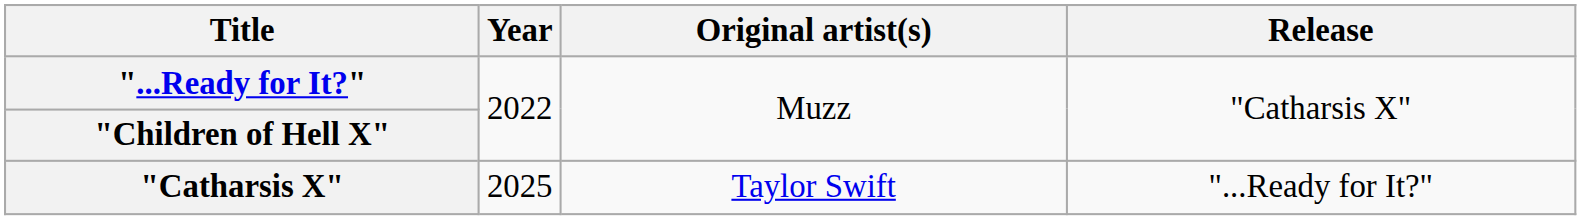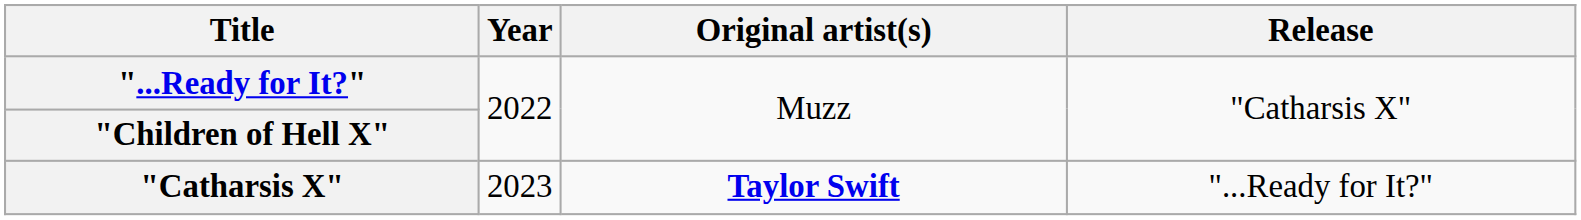(520, 186) 2025 -> (520, 186) 2023
(814, 186) normal -> (814, 186) bold
